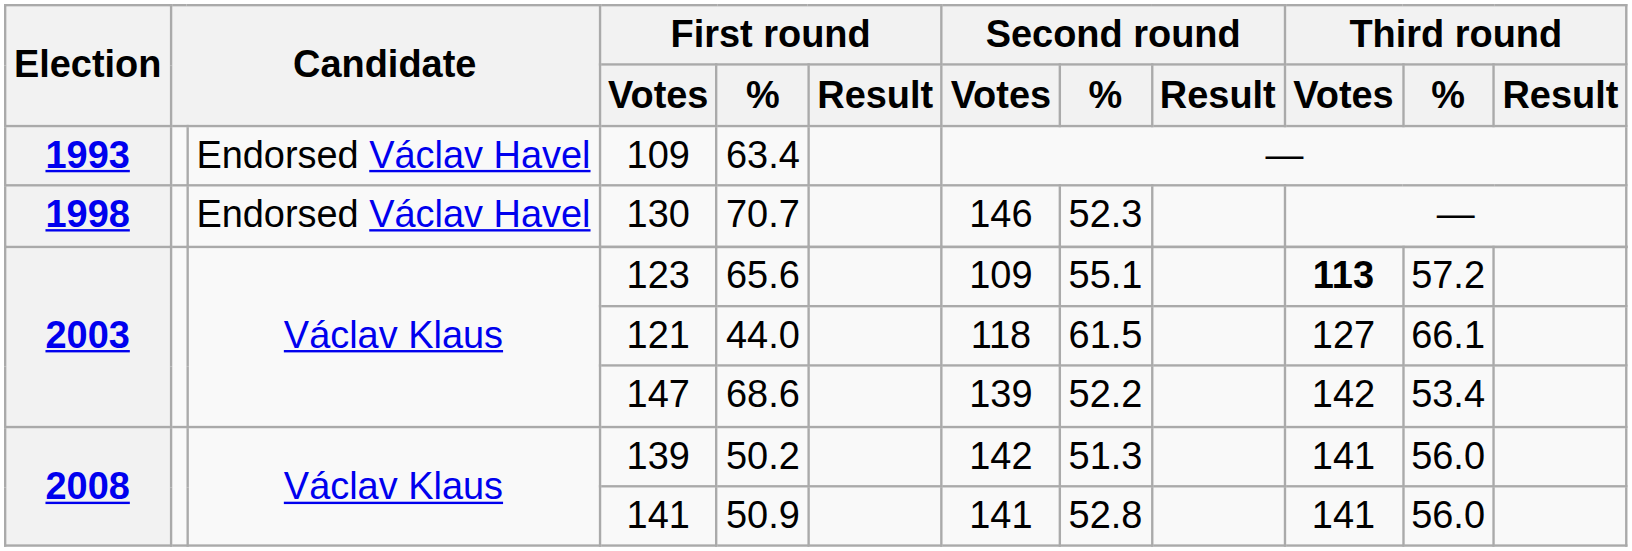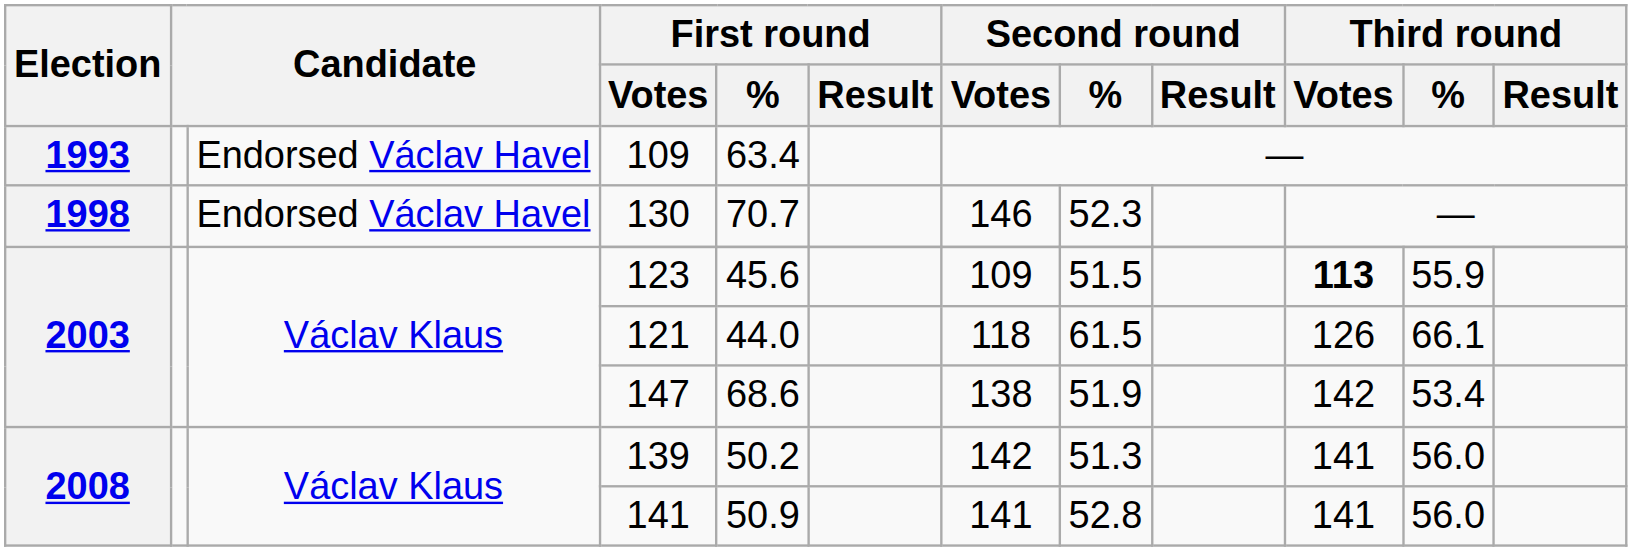(763, 275) 65.6 -> (763, 275) 45.6
(1105, 275) 55.1 -> (1105, 275) 51.5
(1448, 275) 57.2 -> (1448, 275) 55.9
(1343, 335) 127 -> (1343, 335) 126
(1001, 395) 139 -> (1001, 395) 138
(1105, 395) 52.2 -> (1105, 395) 51.9
